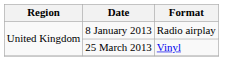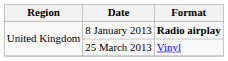(186, 30) normal -> (189, 30) bold
